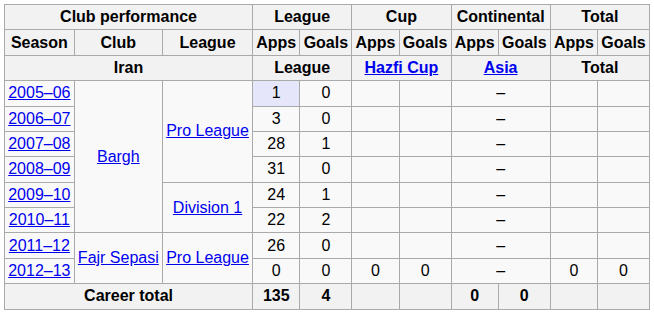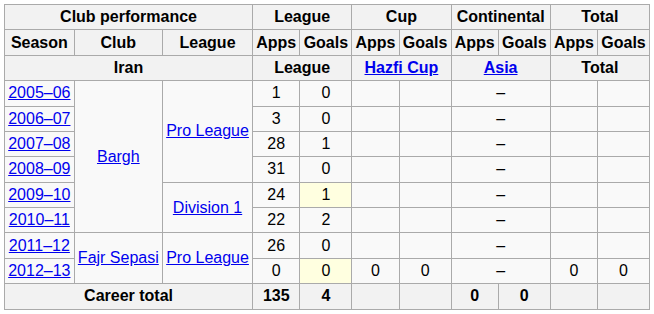(276, 93) lavender background -> (276, 93) no background
(326, 194) no background -> (326, 194) lightyellow background
(326, 270) no background -> (326, 270) lightyellow background
